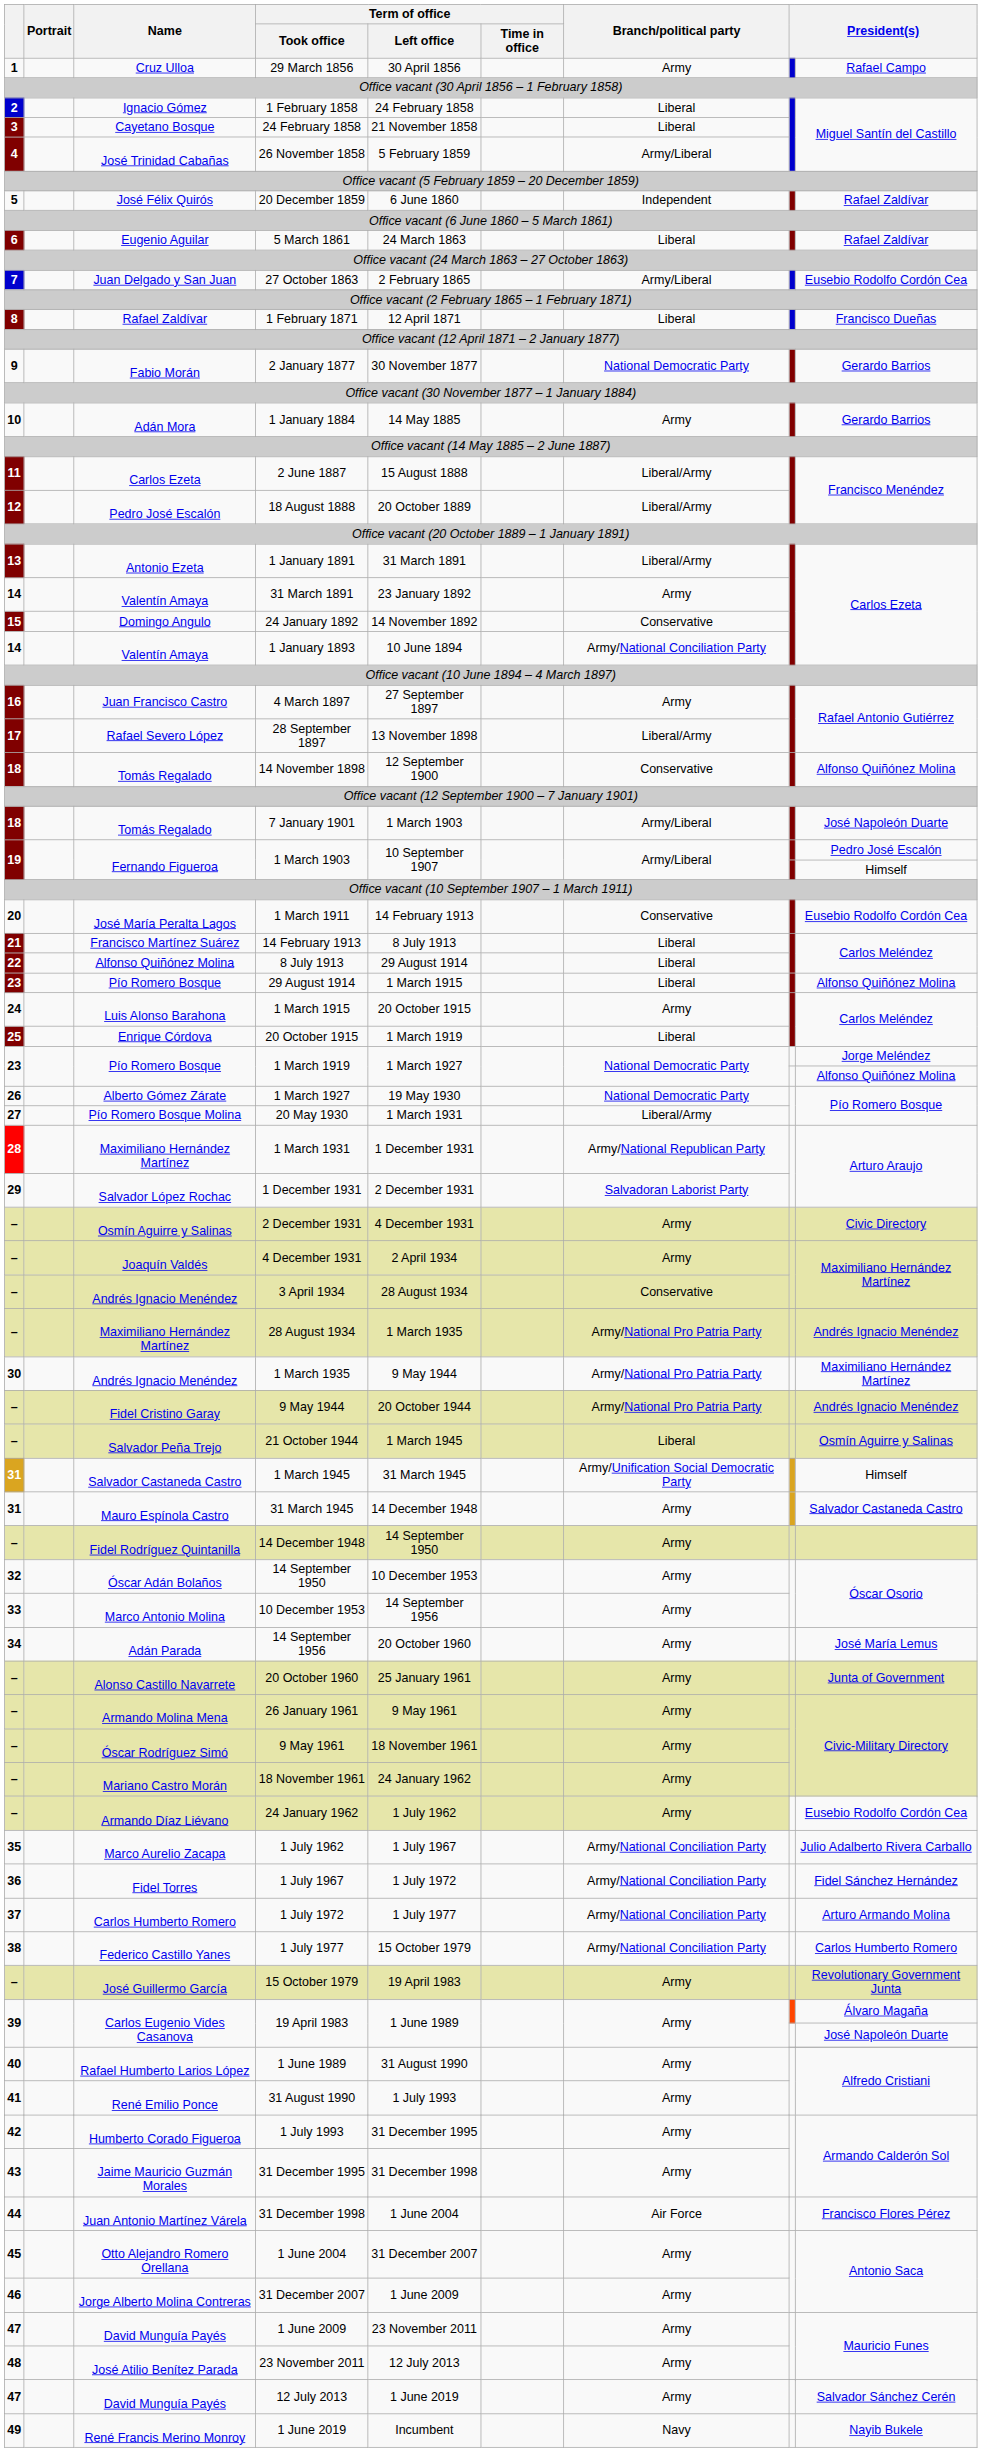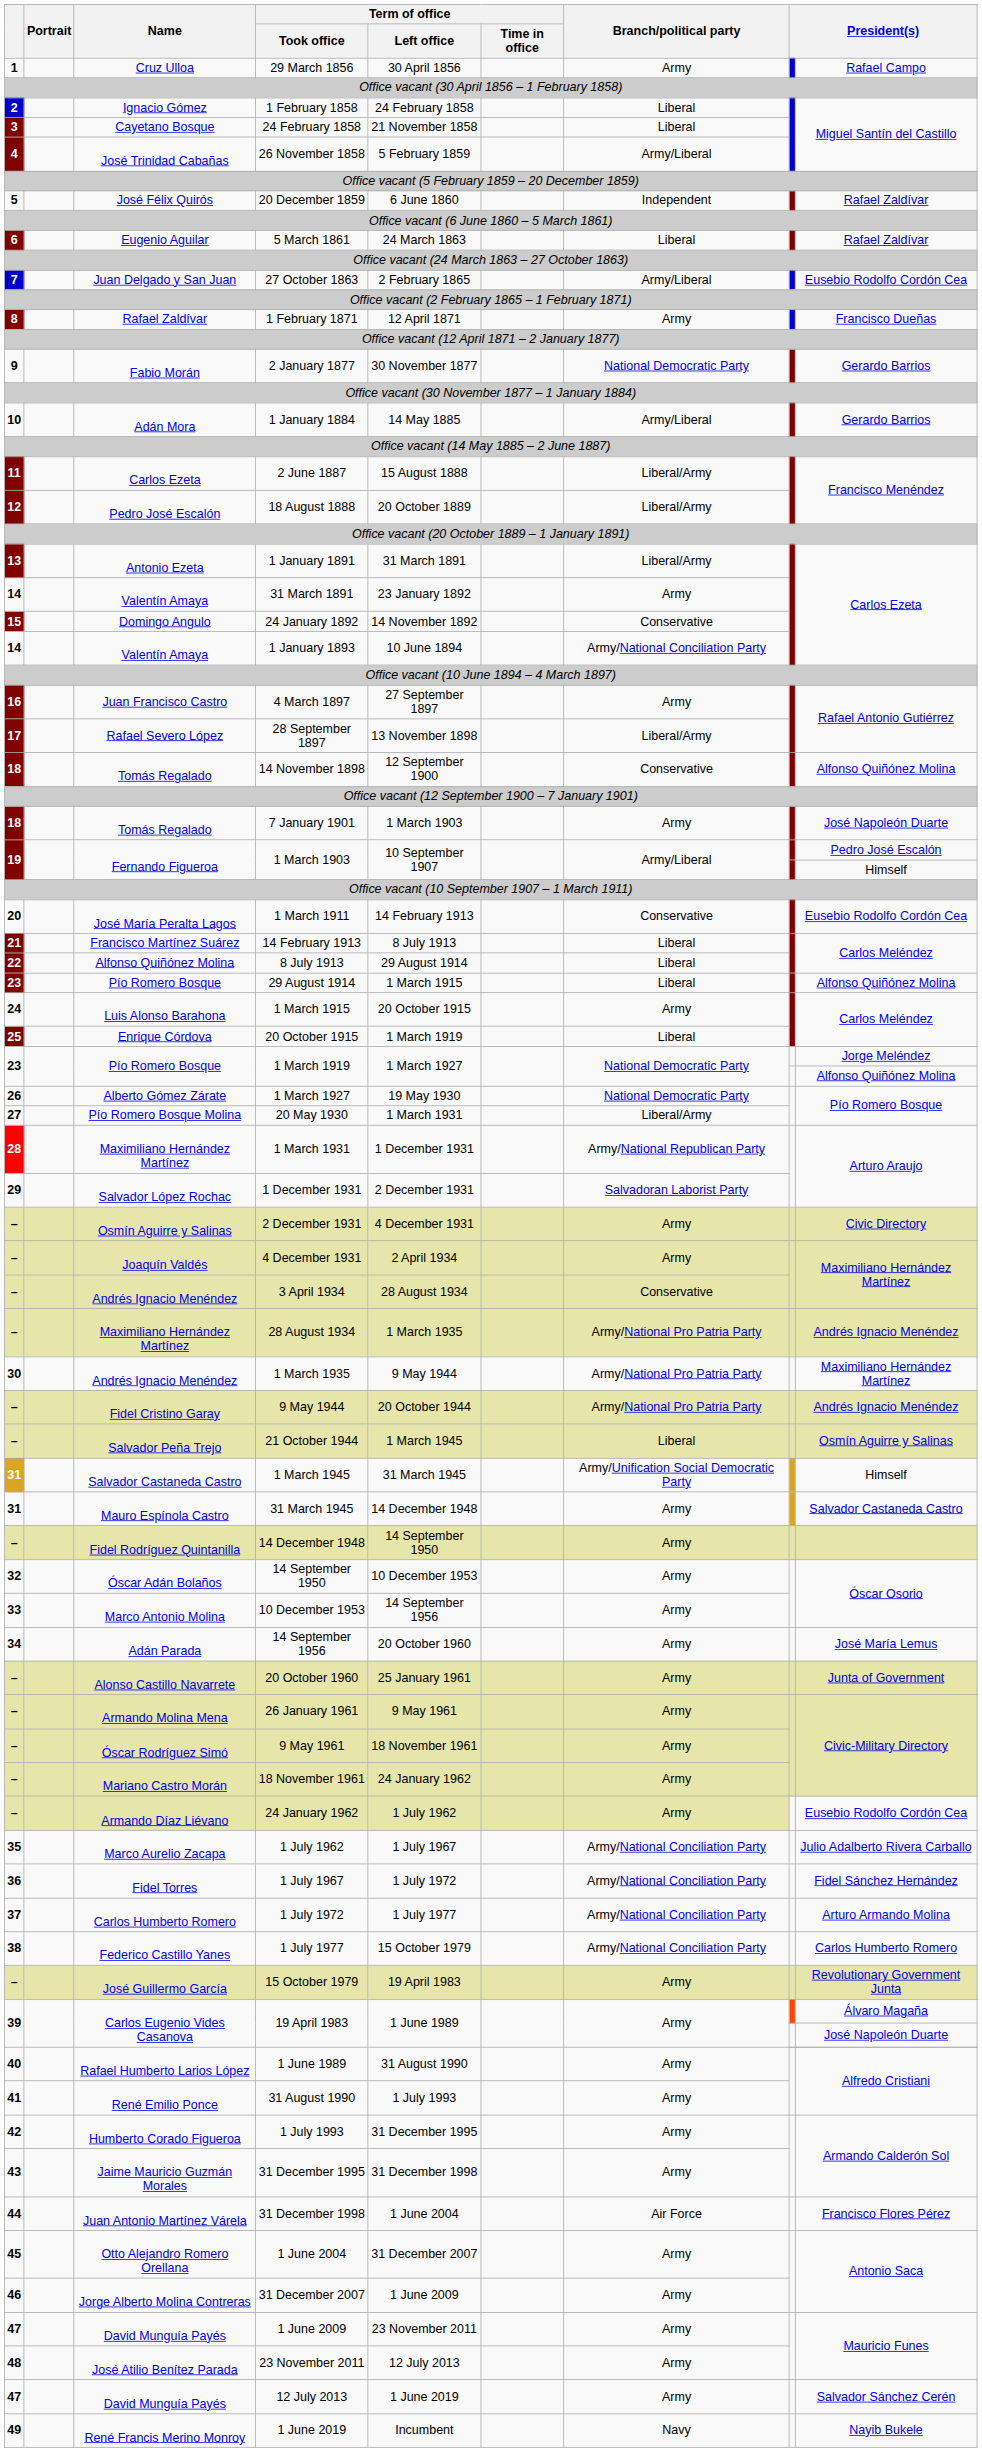(677, 319) Liberal -> (677, 319) Army
(677, 419) Army -> (677, 419) Army/Liberal
(677, 823) Army/Liberal -> (677, 823) Army
